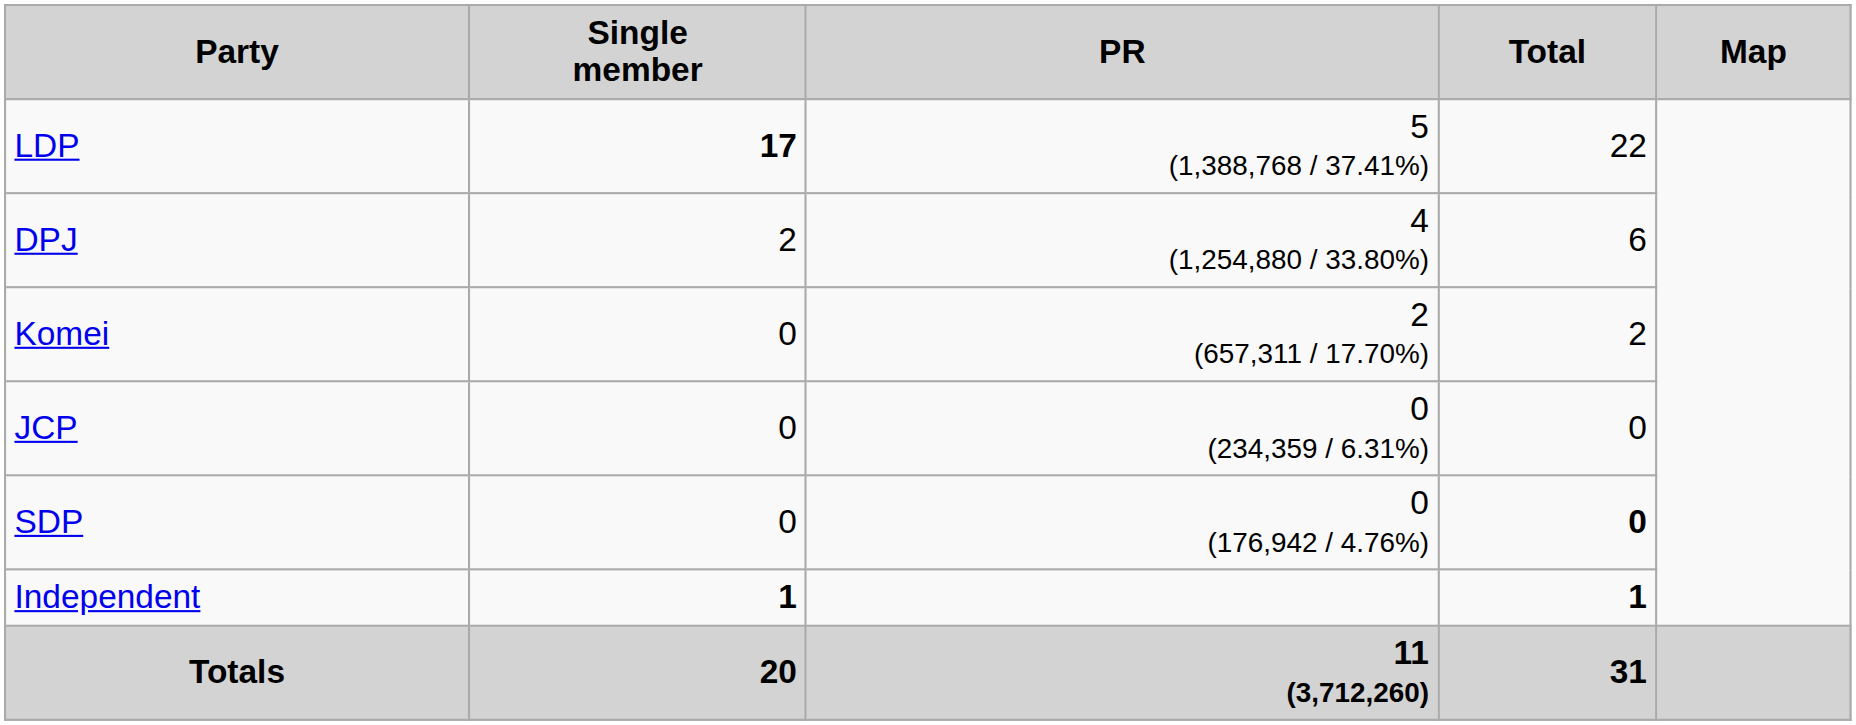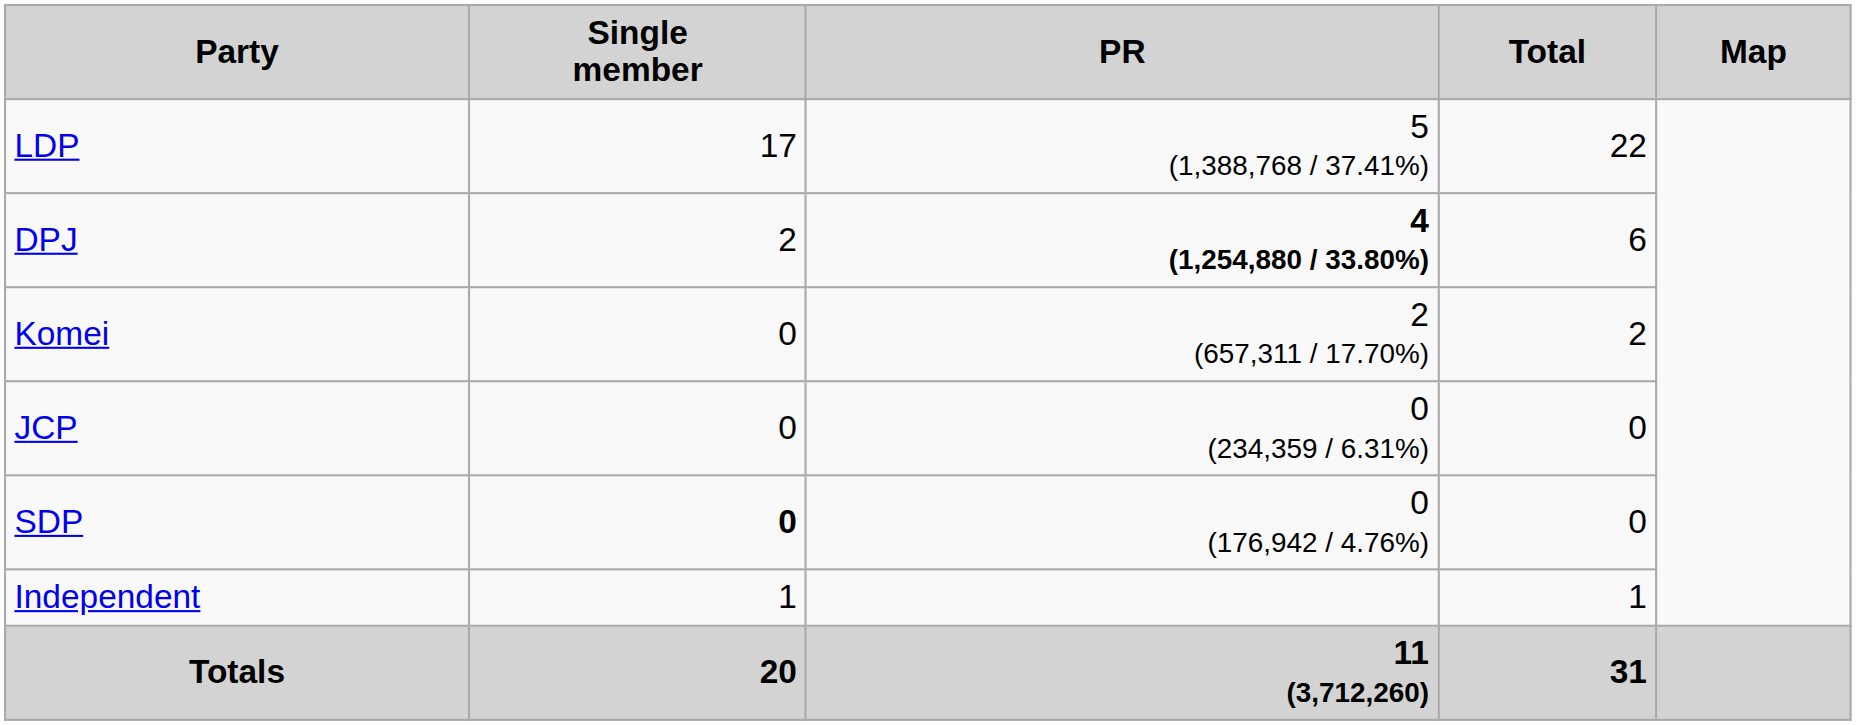(778, 145) bold -> (778, 145) normal
(1299, 239) normal -> (1299, 239) bold
(788, 521) normal -> (788, 521) bold
(1638, 521) bold -> (1638, 521) normal
(788, 597) bold -> (788, 597) normal
(1638, 597) bold -> (1638, 597) normal
